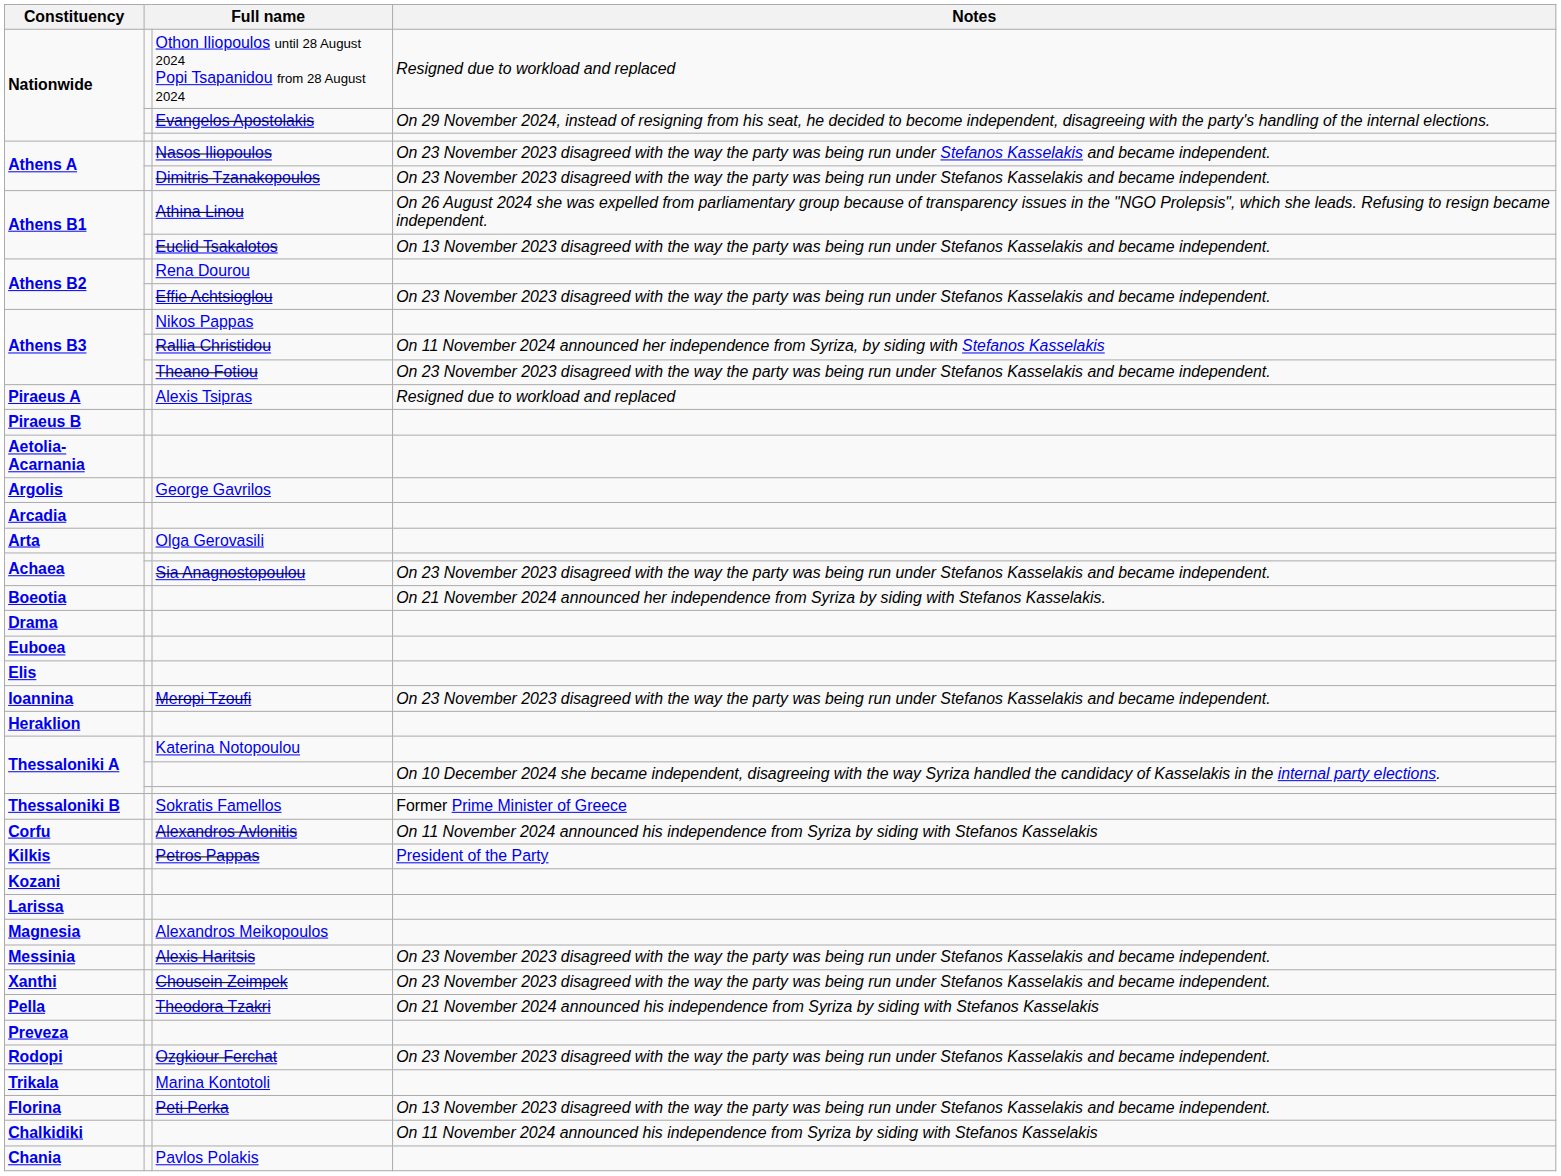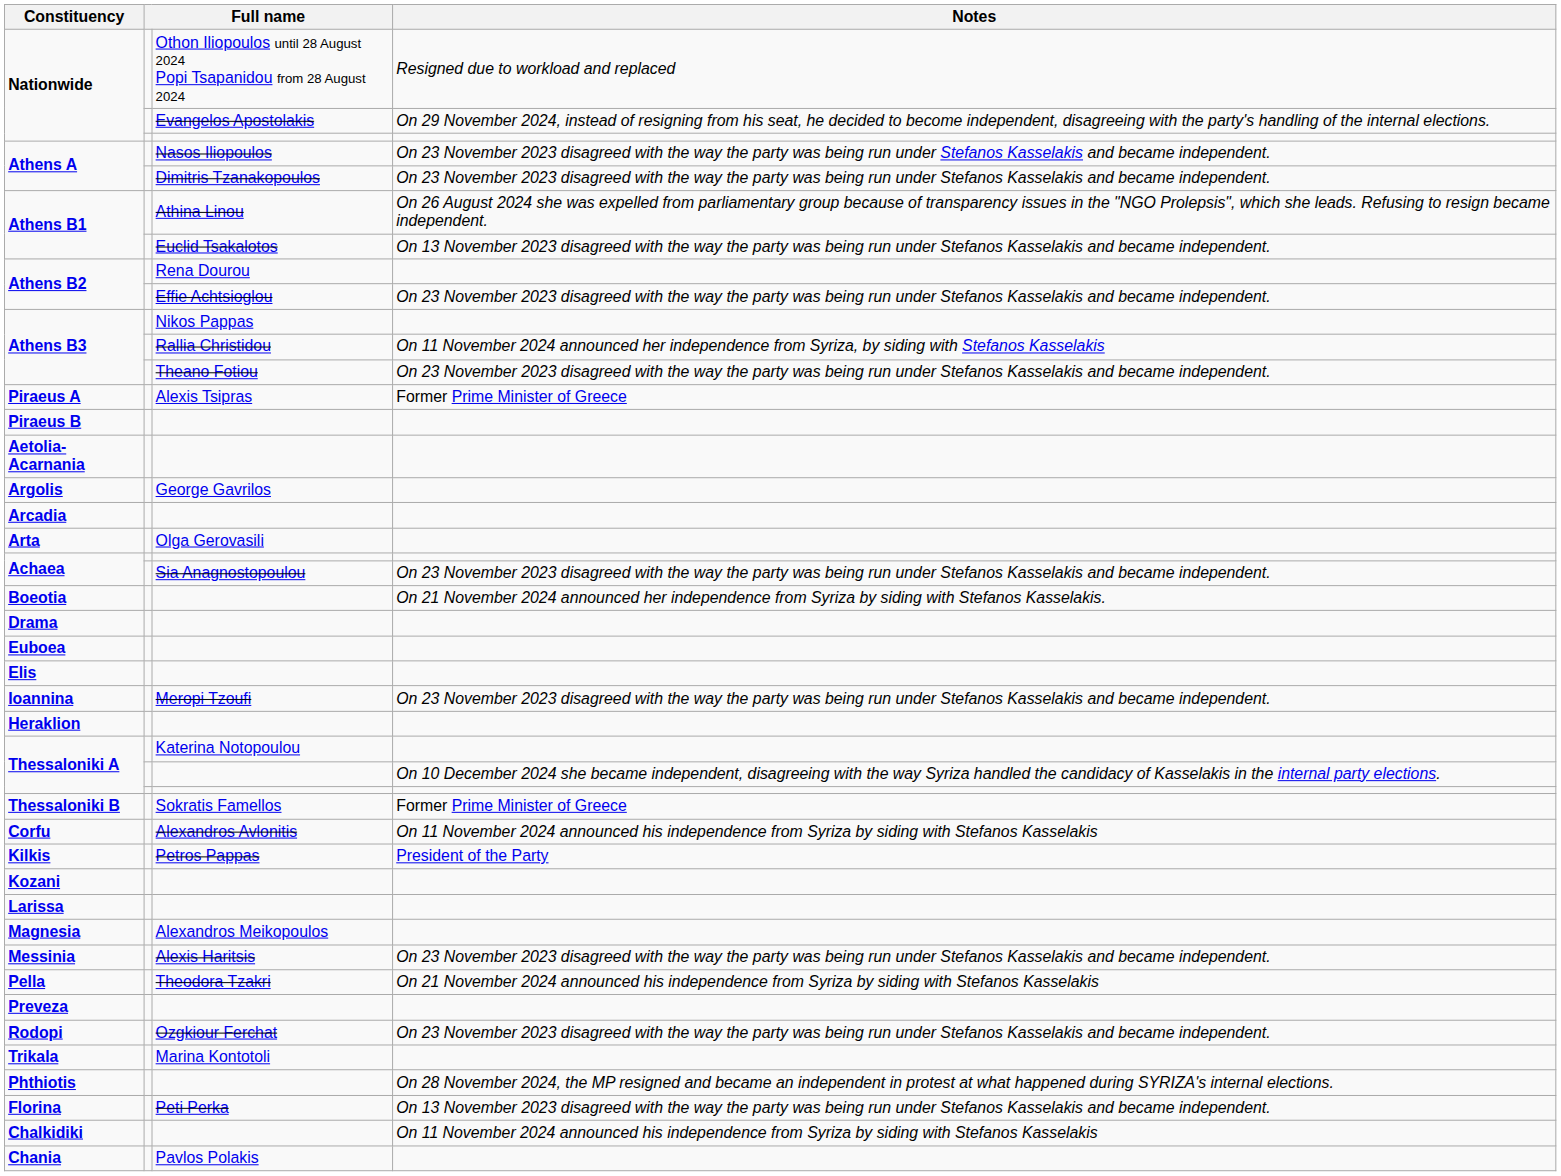(536, 397) Resigned due to workload and replaced -> (512, 397) Former Prime Minister of Greece
- row: (32, 982)
+ row: (42, 1082)
